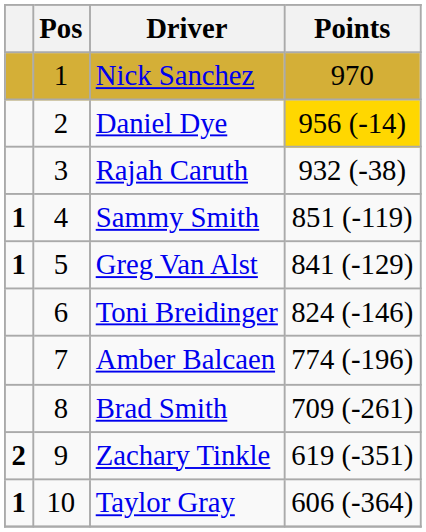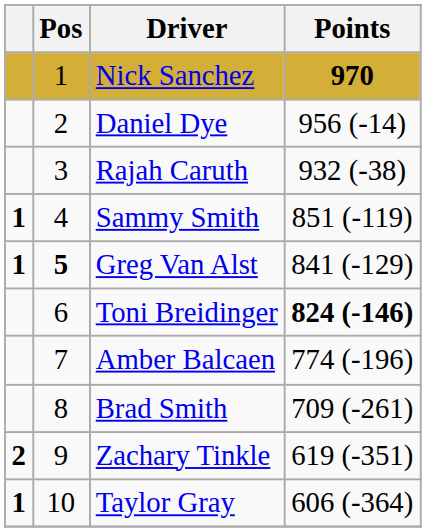(352, 75) normal -> (352, 75) bold
(352, 123) gold background -> (352, 123) no background
(61, 265) normal -> (61, 265) bold
(352, 312) normal -> (352, 312) bold
